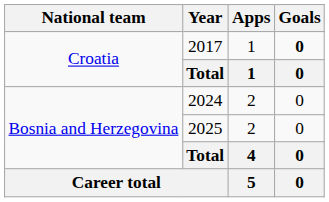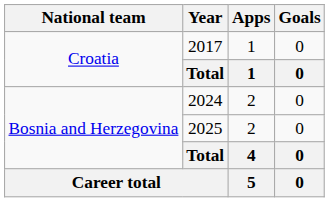(300, 45) bold -> (300, 45) normal
